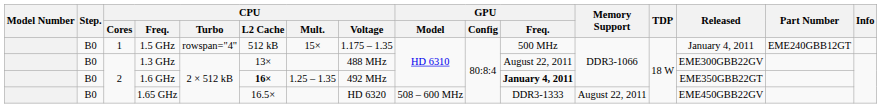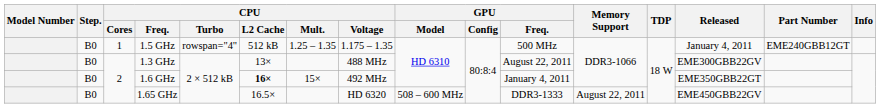(313, 45) 15× -> (313, 45) 1.25 – 1.35
(313, 78) 1.25 – 1.35 -> (313, 78) 15×
(538, 78) bold -> (537, 78) normal
